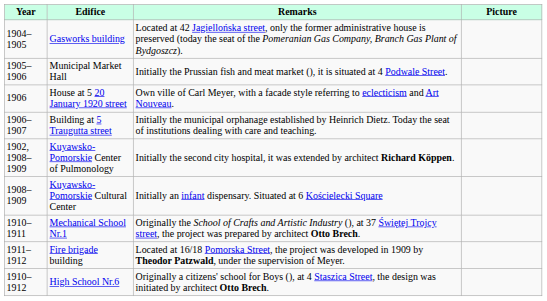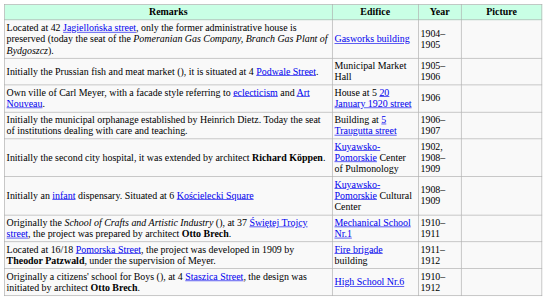columns swapped: (26, 12) <-> (297, 12)
